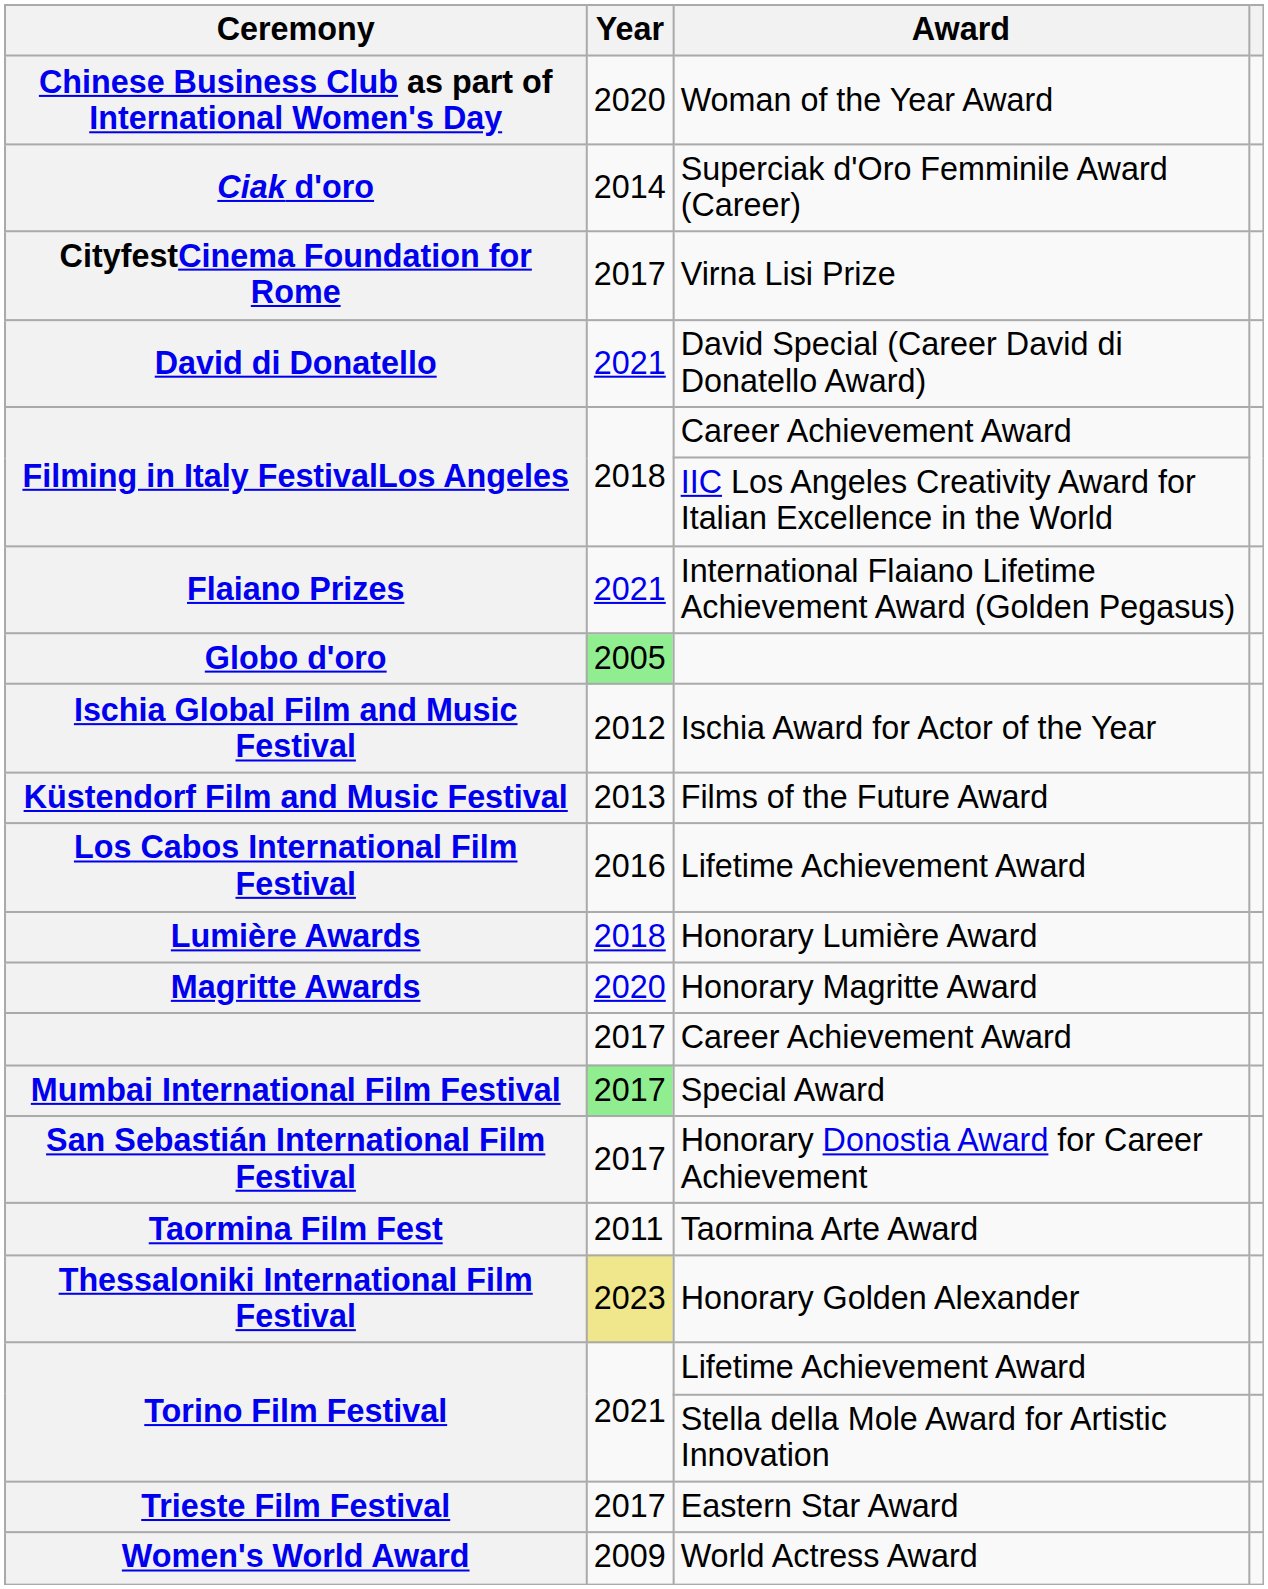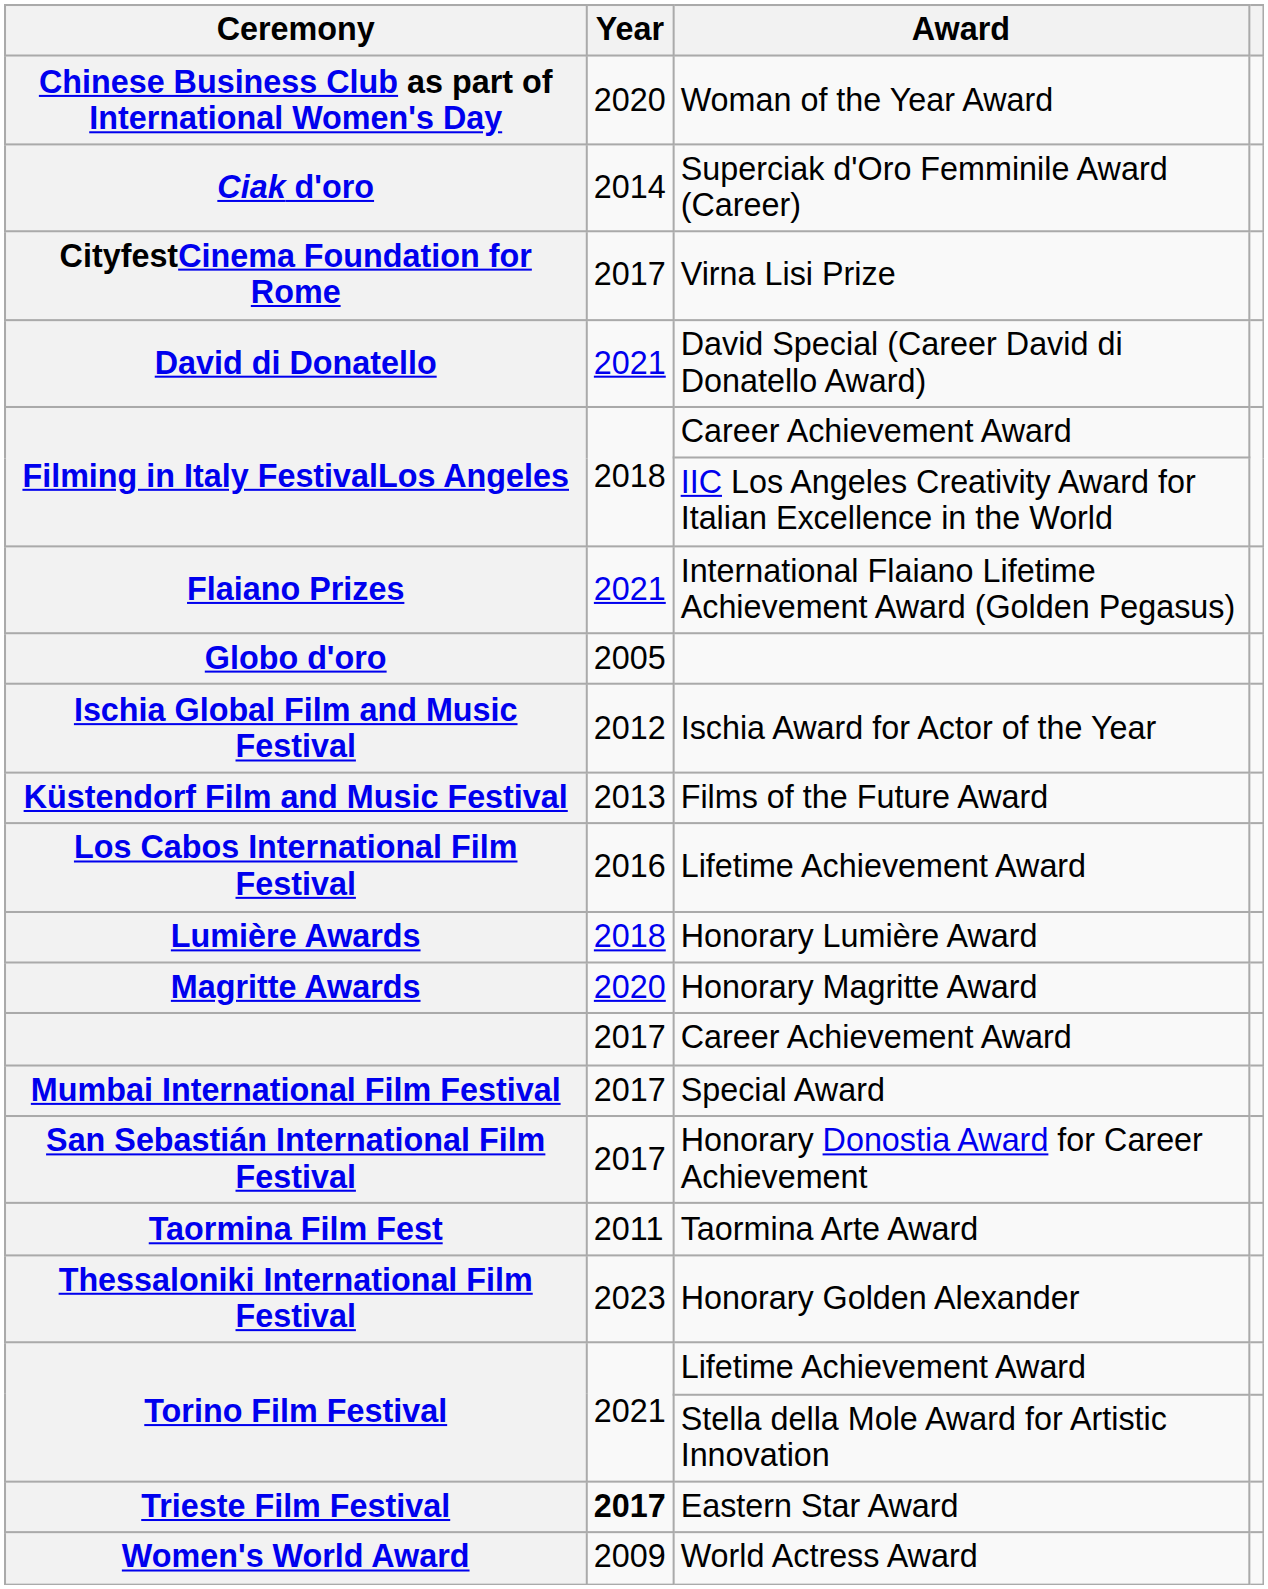(630, 658) lightgreen background -> (630, 658) no background
(630, 1089) lightgreen background -> (630, 1089) no background
(630, 1298) khaki background -> (630, 1298) no background
(630, 1506) normal -> (630, 1506) bold
